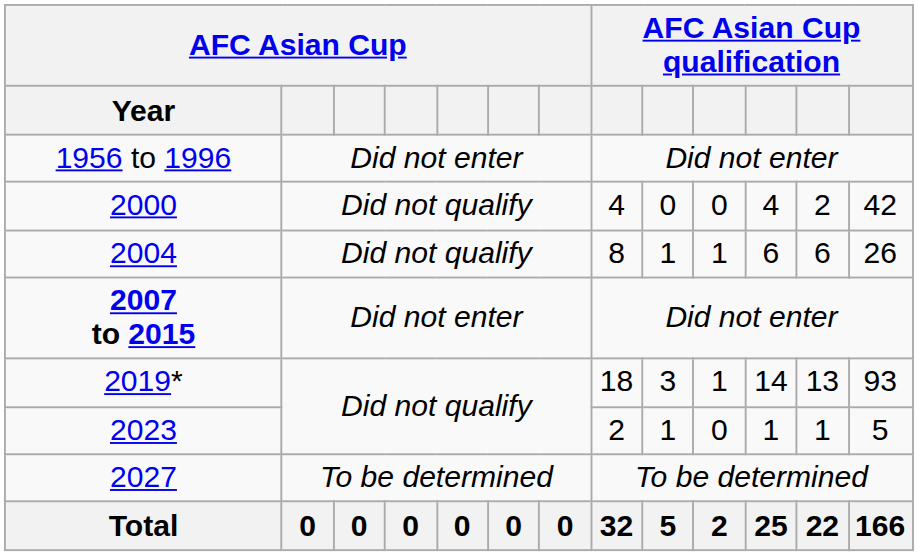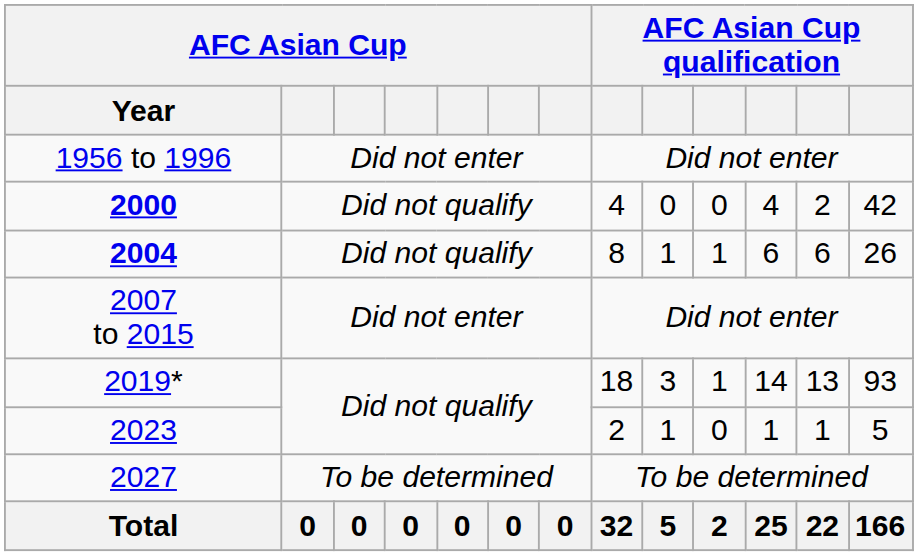(143, 205) normal -> (143, 205) bold
(143, 253) normal -> (143, 253) bold
(143, 317) bold -> (143, 317) normal
